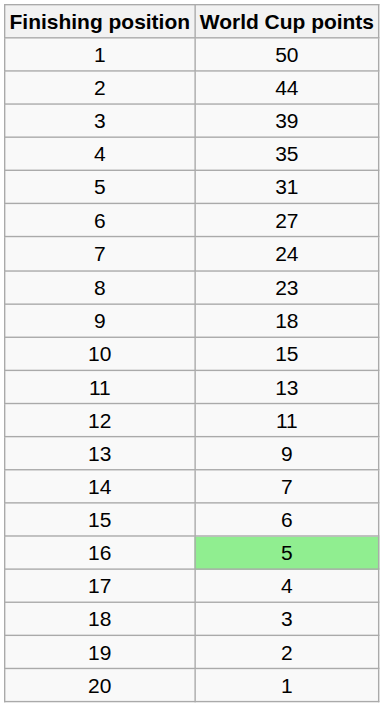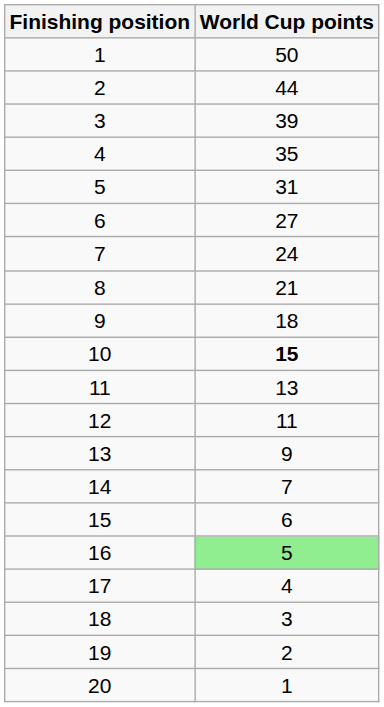(287, 287) 23 -> (287, 287) 21
(287, 354) normal -> (287, 354) bold
